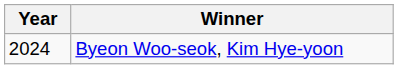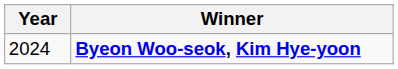(209, 48) normal -> (218, 48) bold
